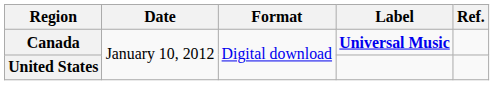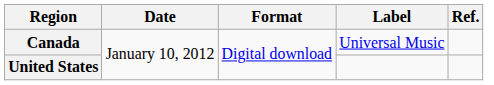(395, 42) bold -> (392, 42) normal
